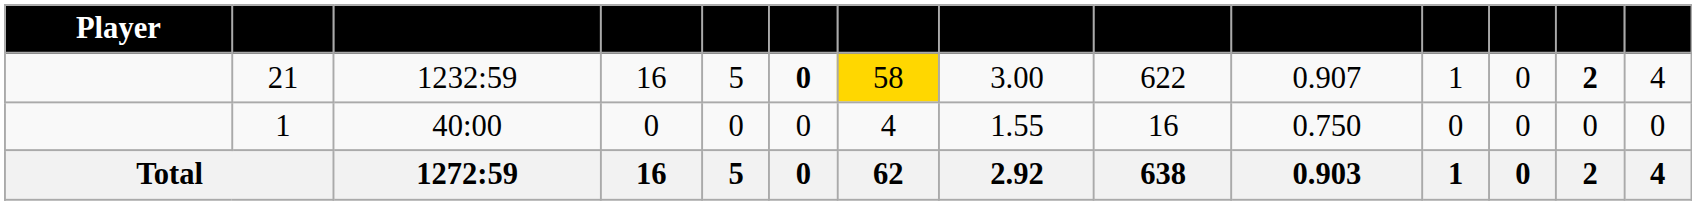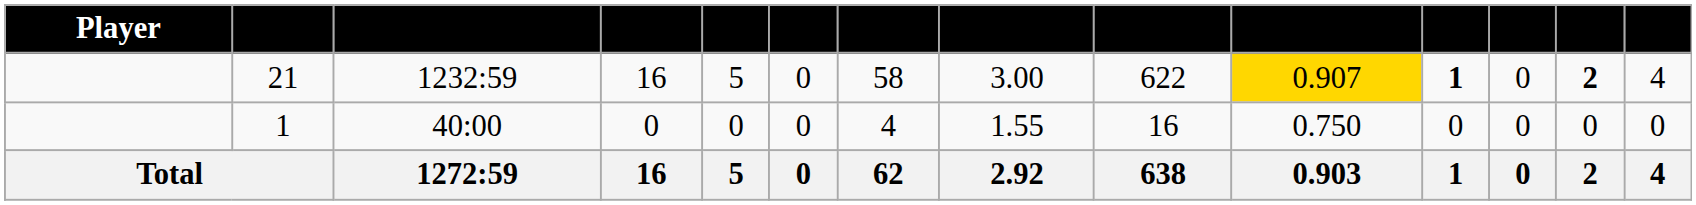(804, 77) bold -> (804, 77) normal
(888, 77) gold background -> (888, 77) no background
(1327, 77) no background -> (1327, 77) gold background
(1456, 77) normal -> (1456, 77) bold
